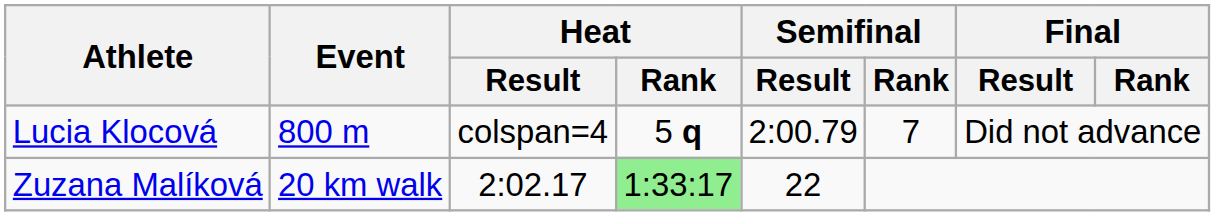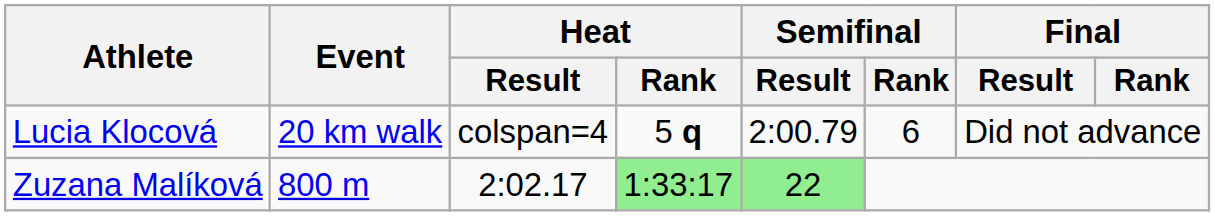(324, 132) 800 m -> (360, 132) 20 km walk
(911, 132) 7 -> (911, 132) 6
(360, 184) 20 km walk -> (324, 184) 800 m
(803, 184) no background -> (803, 184) lightgreen background
